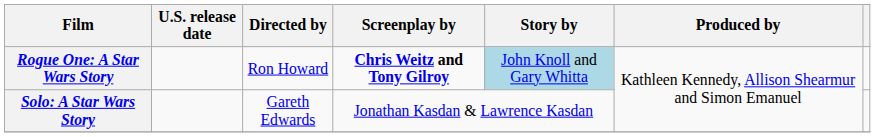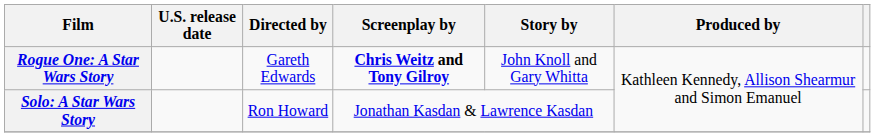(288, 68) Ron Howard -> (288, 68) Gareth Edwards
(549, 68) lightblue background -> (549, 68) no background
(288, 110) Gareth Edwards -> (288, 110) Ron Howard
